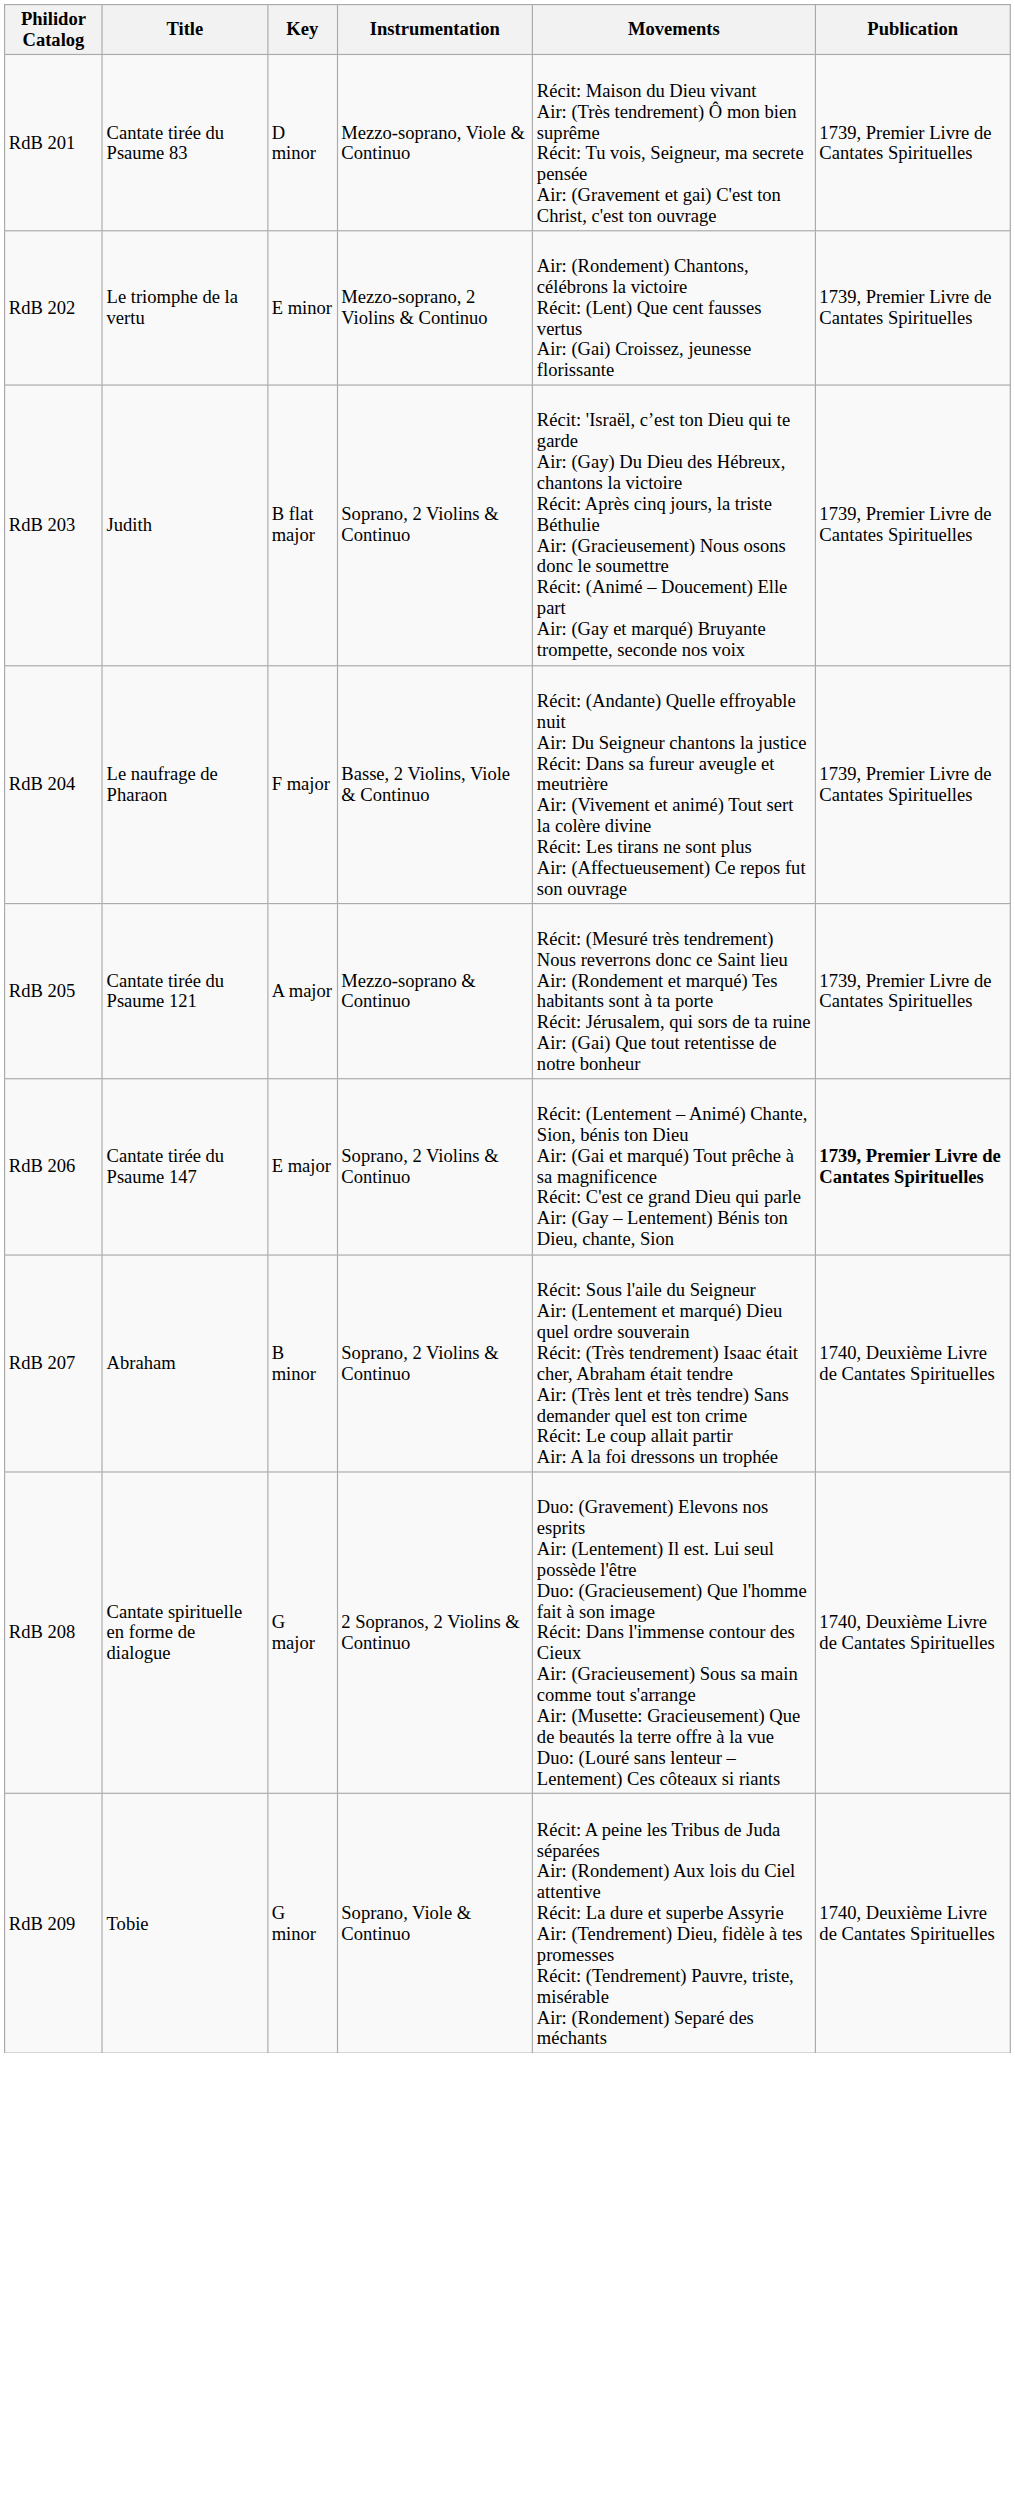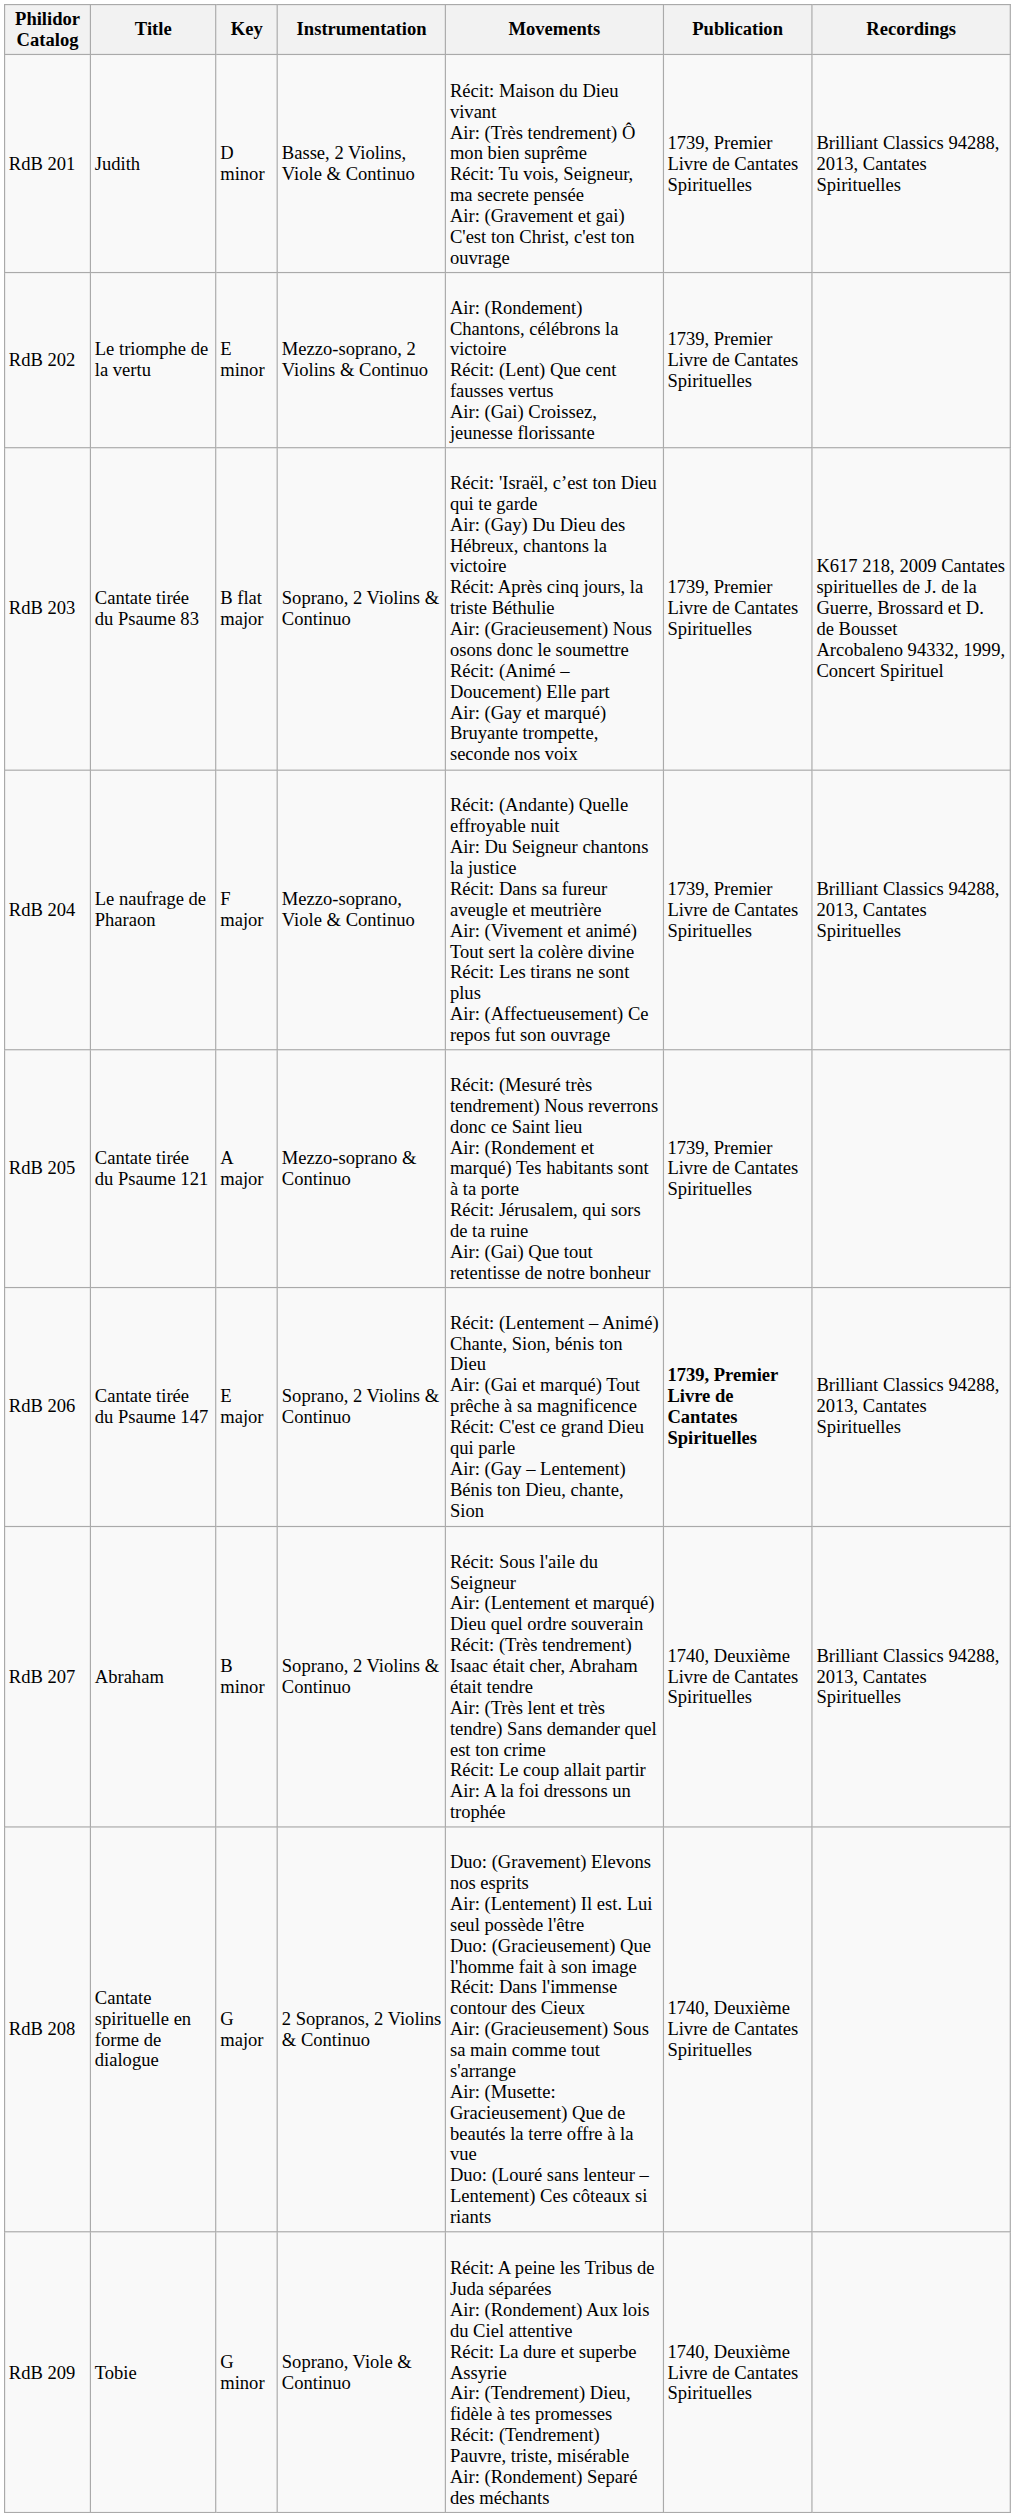+ column: (911, 29)
(165, 142) Cantate tirée du Psaume 83 -> (117, 163) Judith
(433, 142) Mezzo-soprano, Viole & Continuo -> (348, 163) Basse, 2 Violins, Viole & Continuo
(129, 525) Judith -> (147, 608) Cantate tirée du Psaume 83
(426, 784) Basse, 2 Violins, Viole & Continuo -> (348, 909) Mezzo-soprano, Viole & Continuo
